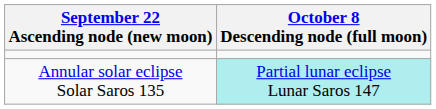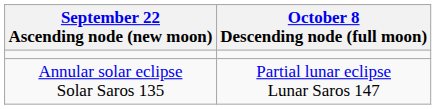(324, 81) paleturquoise background -> (324, 81) no background
